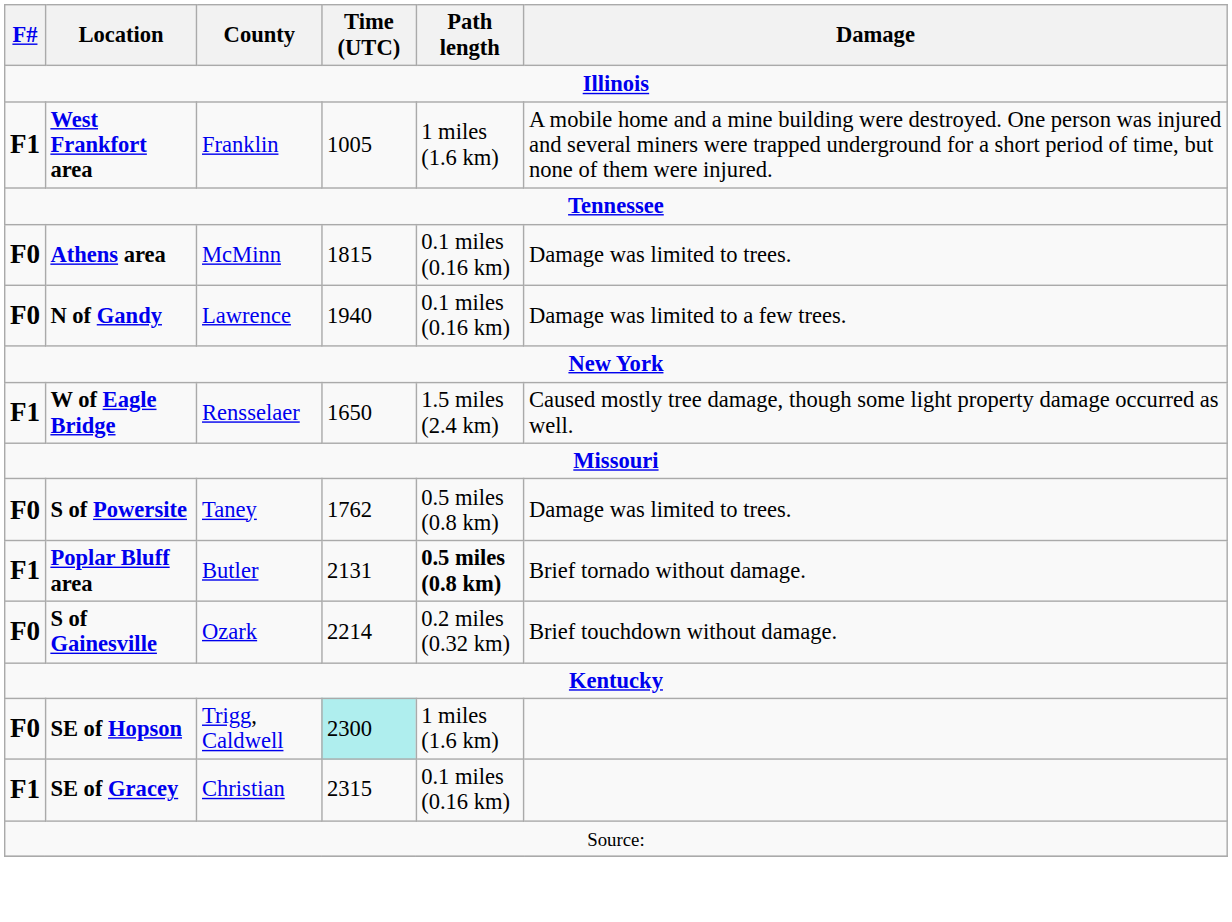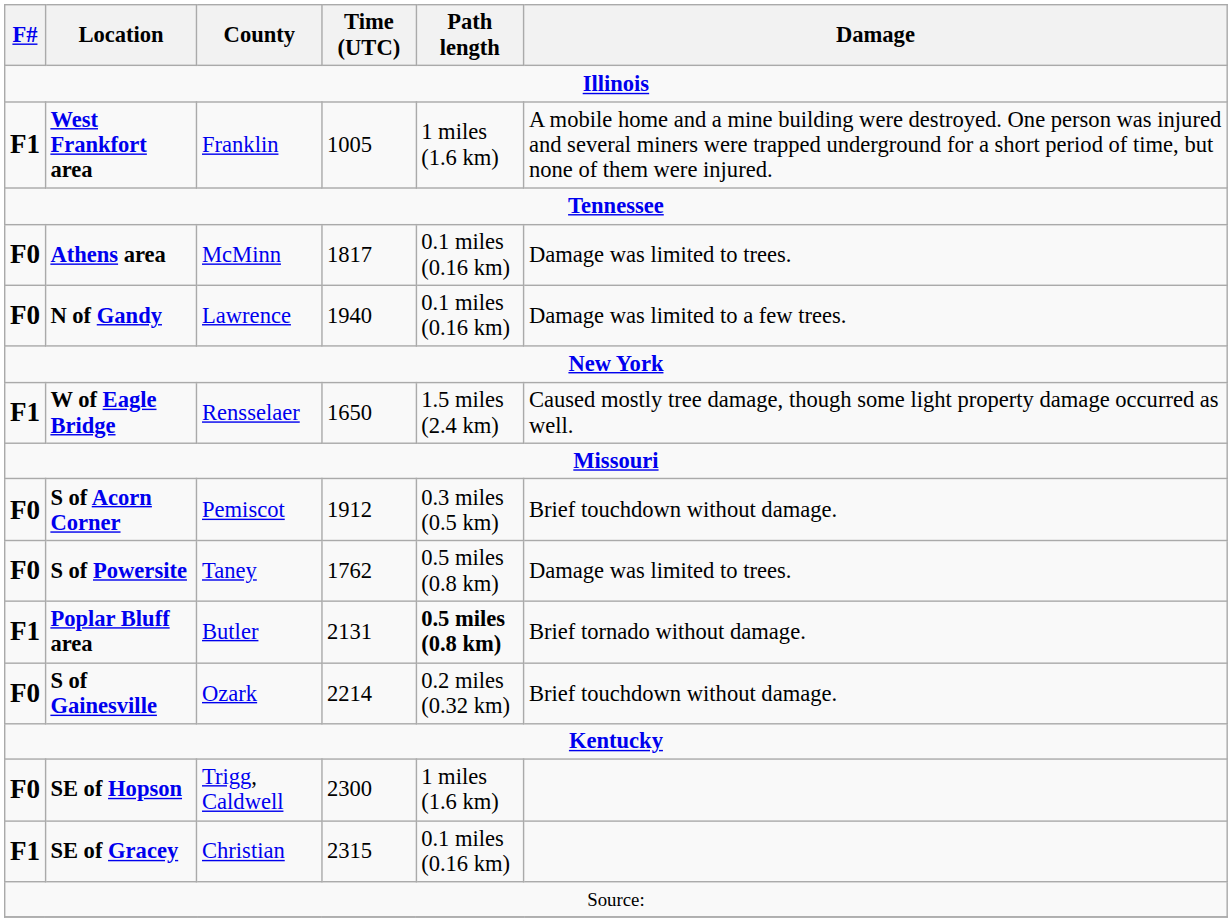(350, 254) 1815 -> (350, 254) 1817
+ row: (101, 509)
(350, 728) paleturquoise background -> (350, 789) no background
